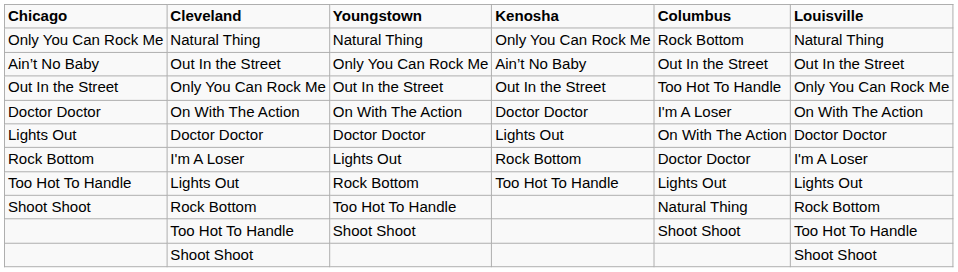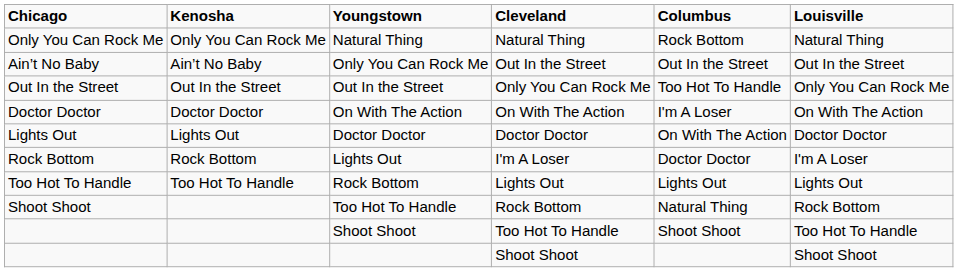columns swapped: (527, 16) <-> (206, 16)
